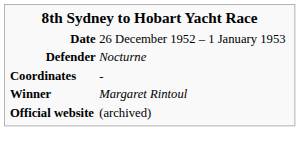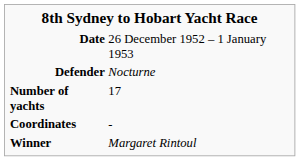+ row: (39, 98)
- row: (52, 112)
